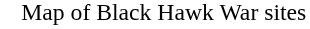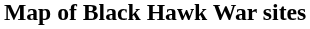(164, 12) normal -> (155, 12) bold
